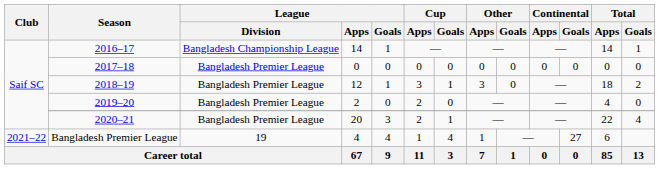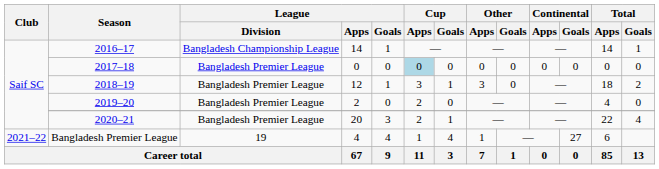(419, 66) no background -> (419, 66) lightblue background
